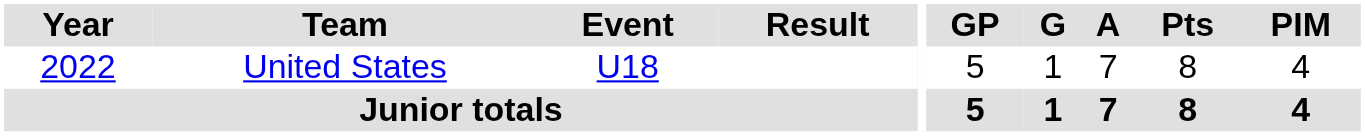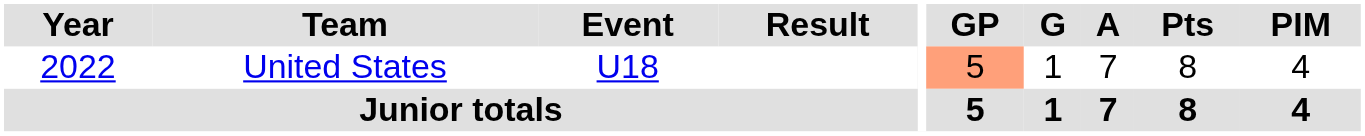(975, 67) no background -> (975, 67) lightsalmon background
